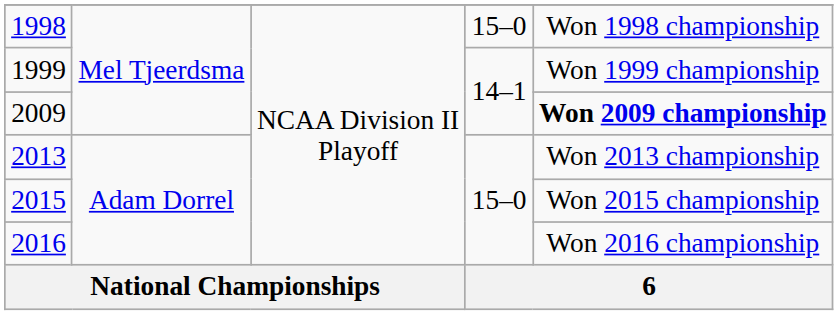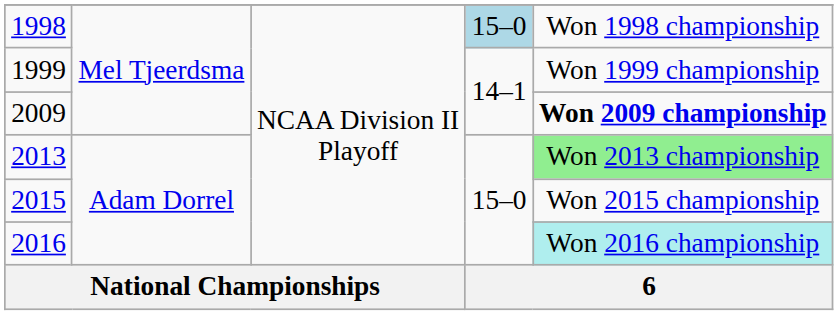(499, 26) no background -> (499, 26) lightblue background
(683, 156) no background -> (683, 156) lightgreen background
(683, 243) no background -> (683, 243) paleturquoise background
